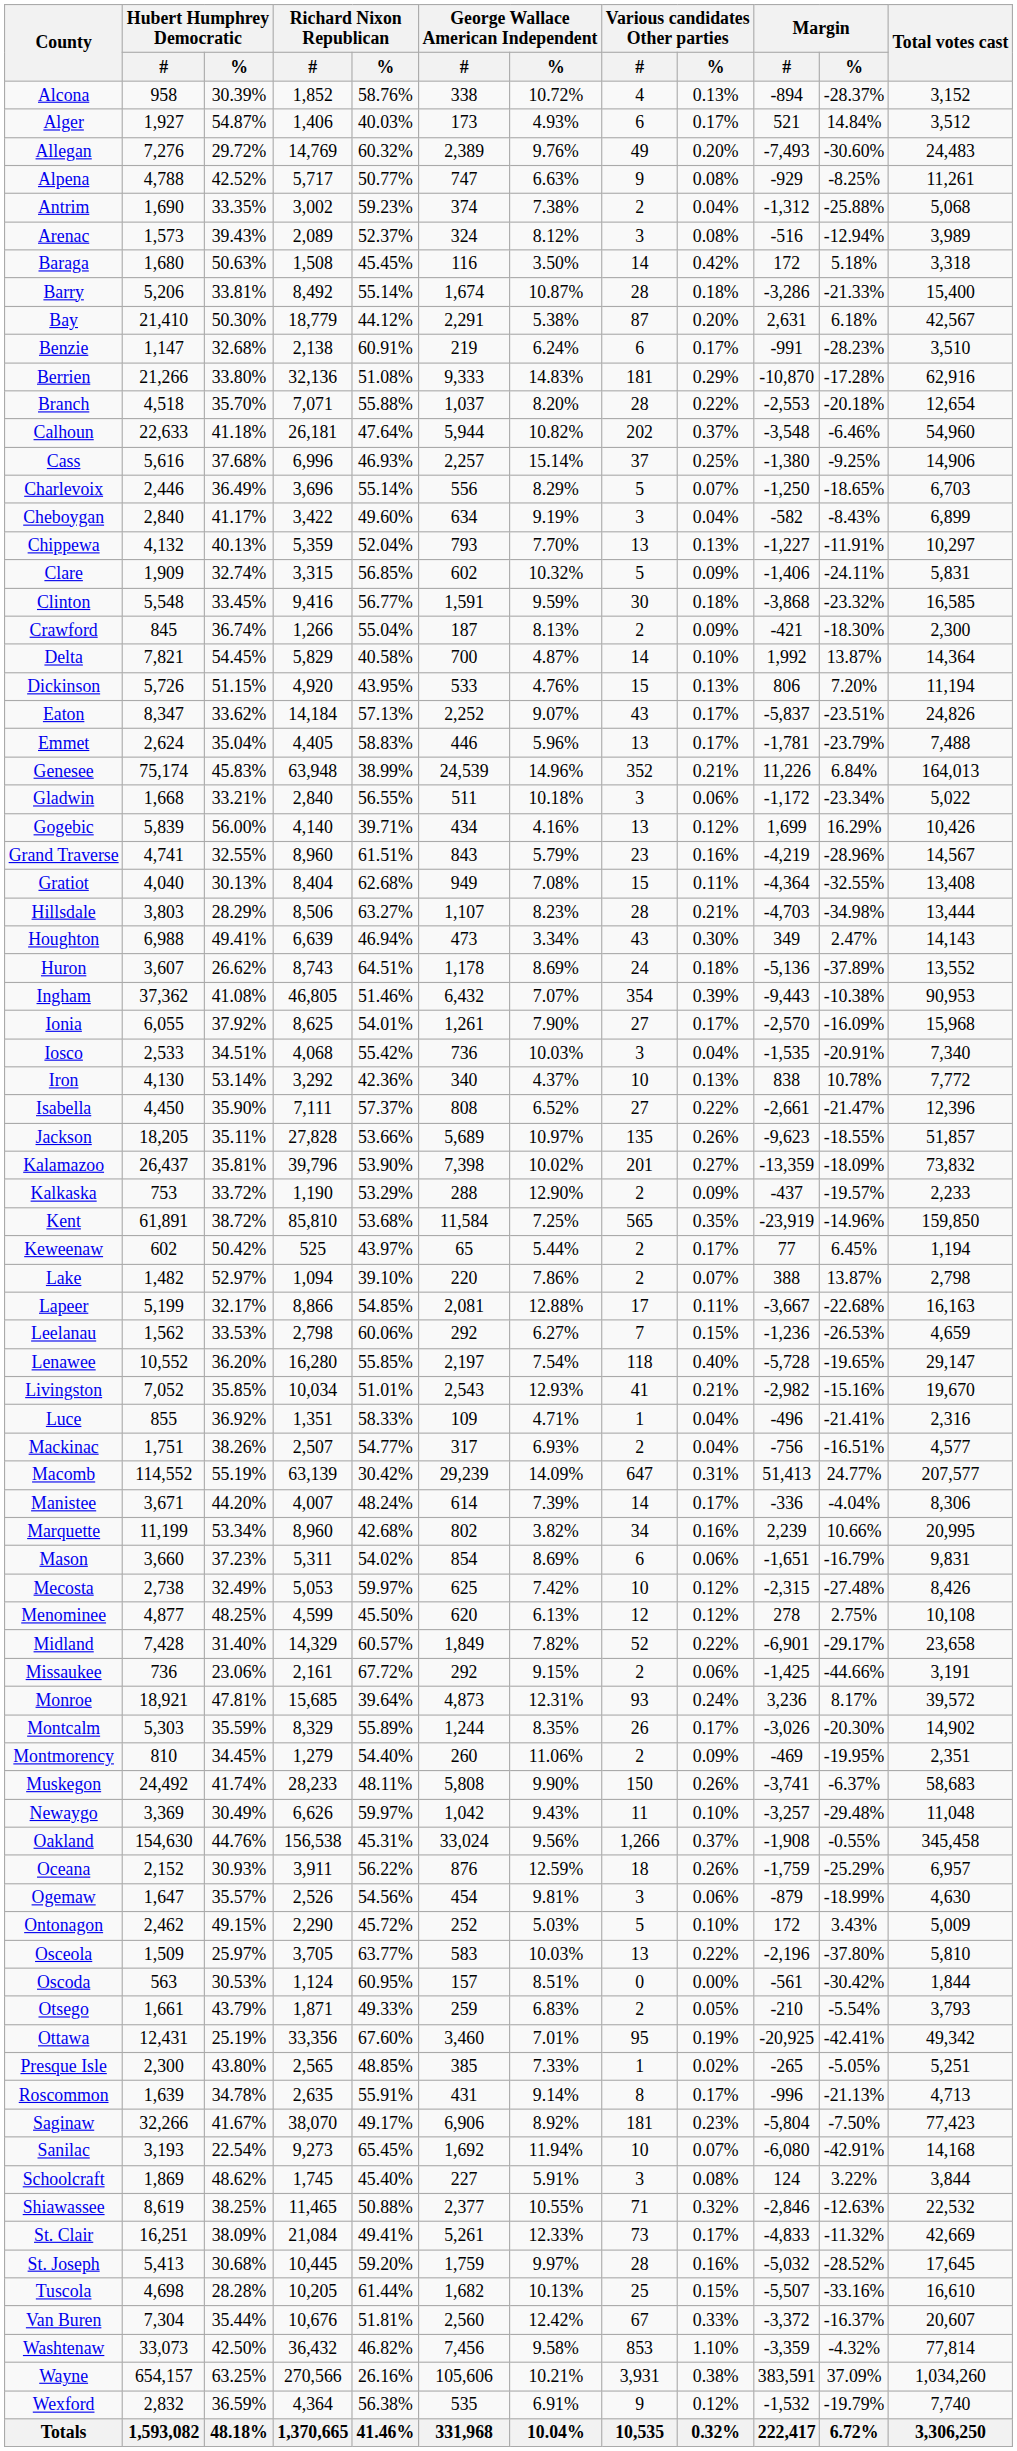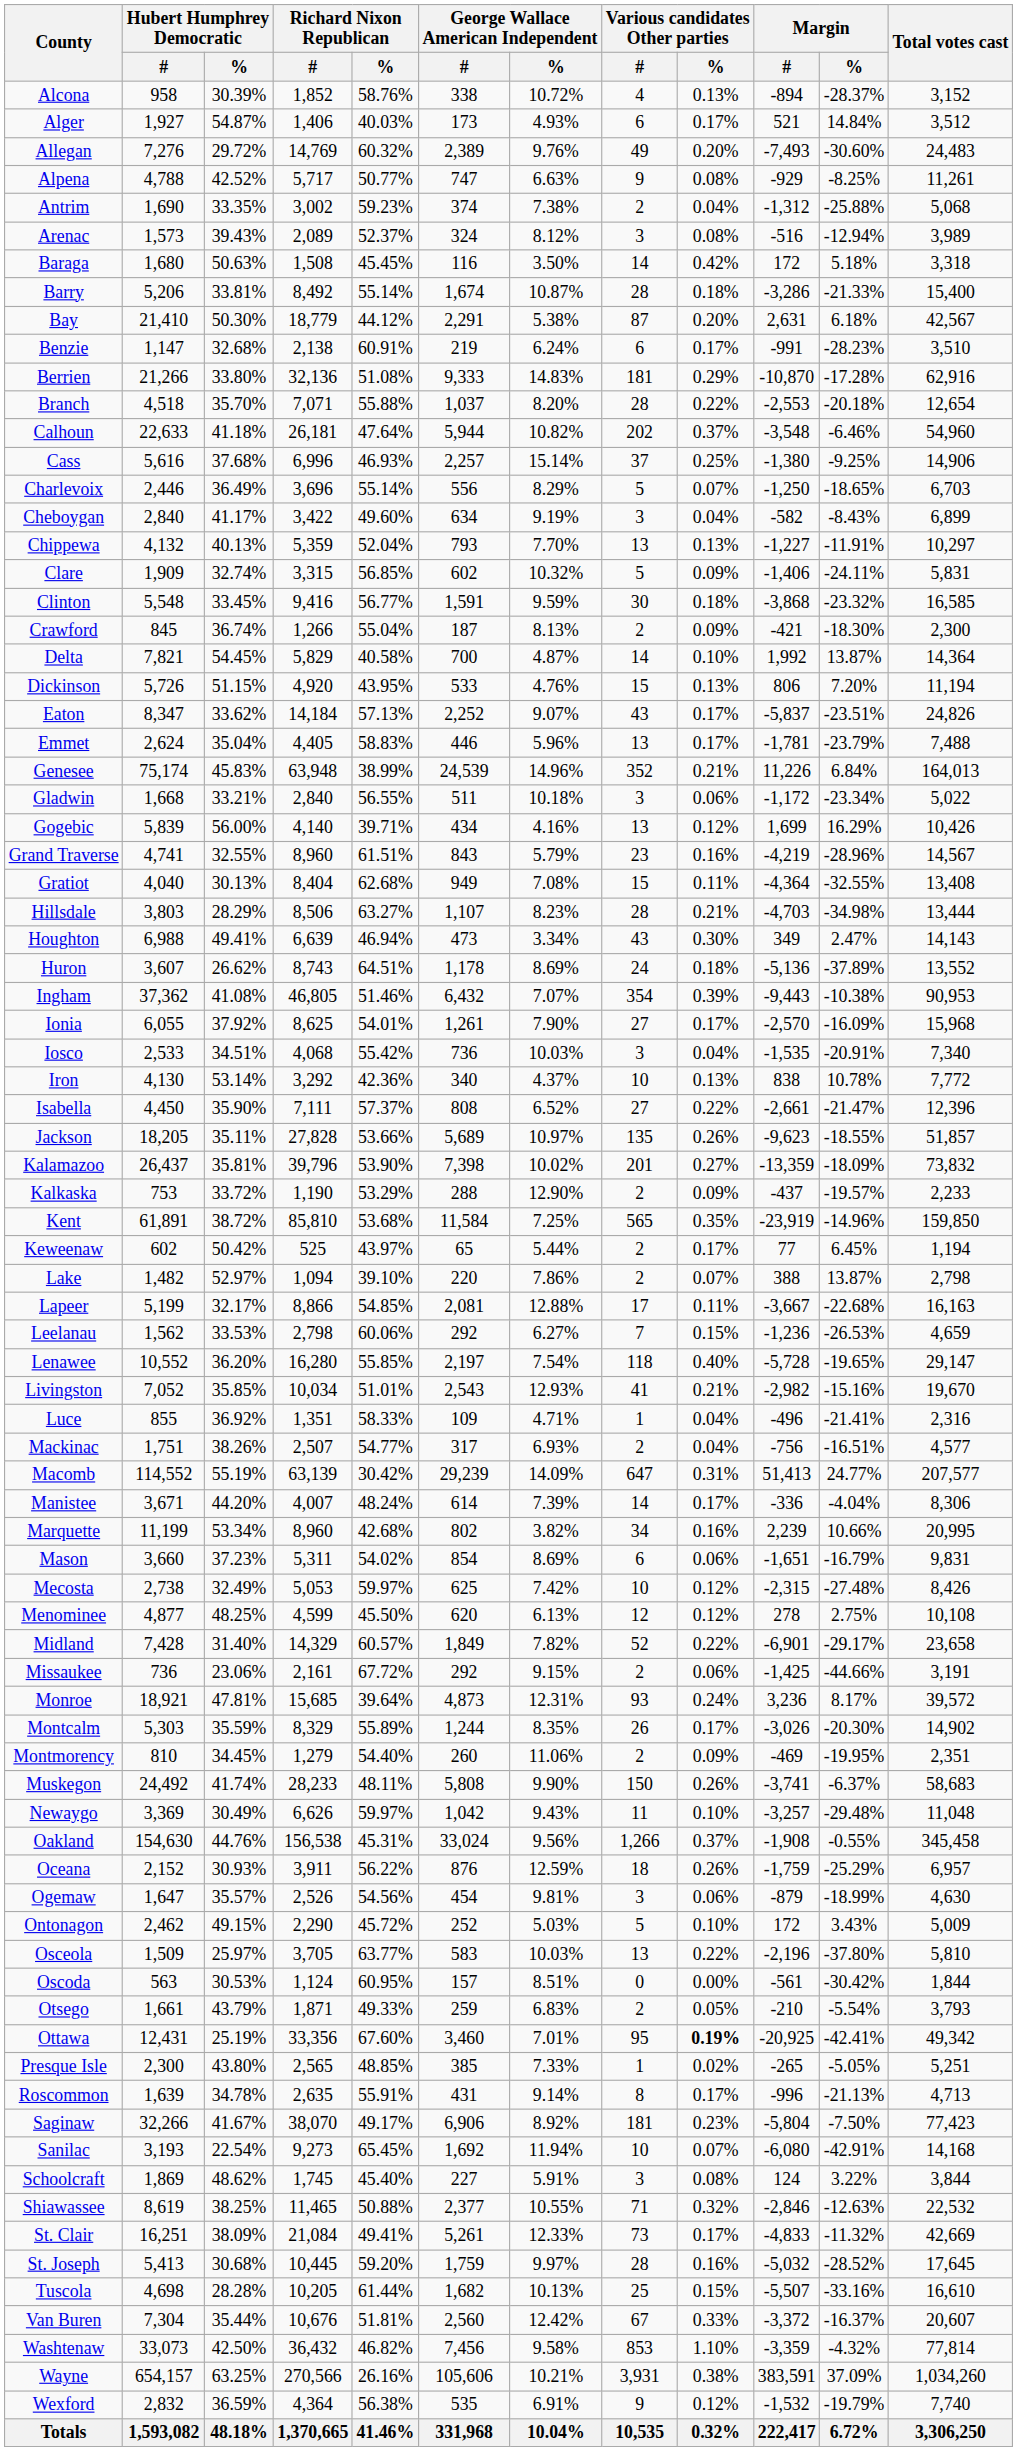(716, 2038) normal -> (716, 2038) bold
